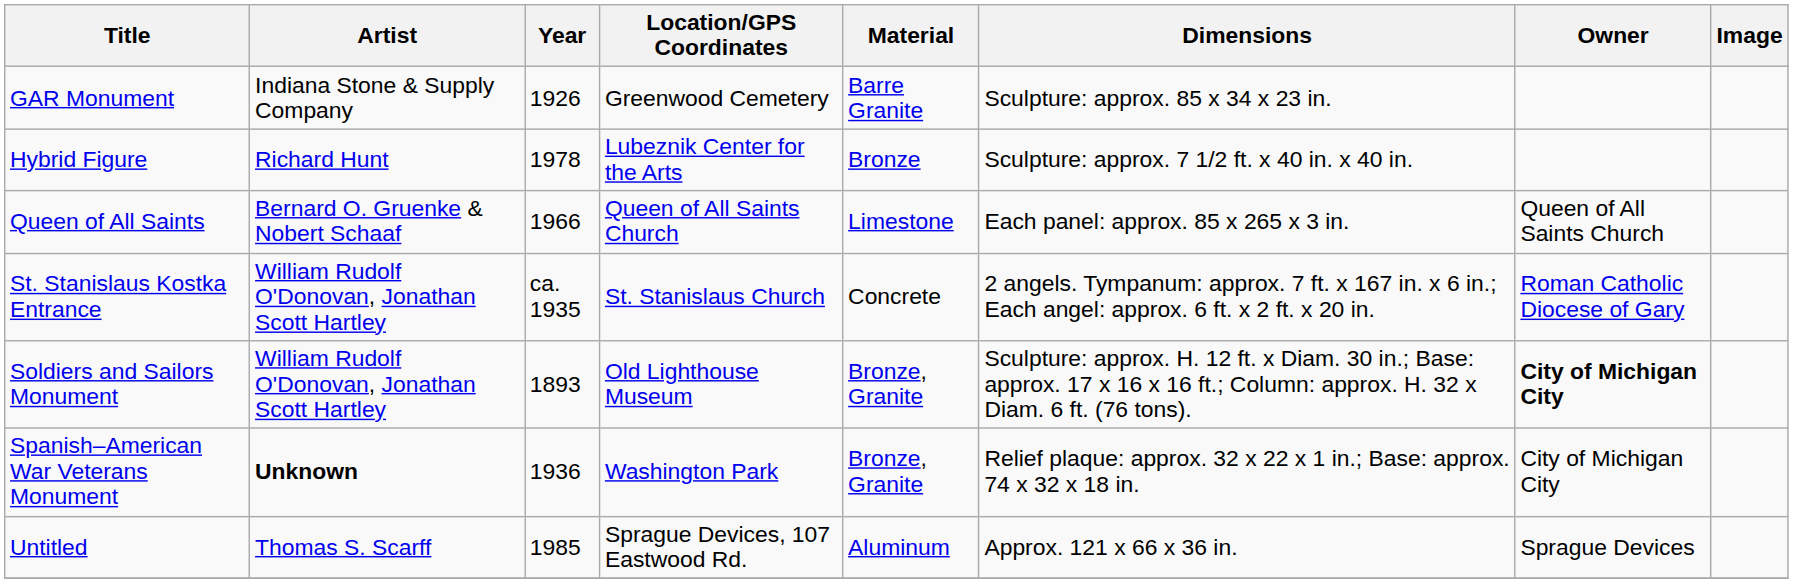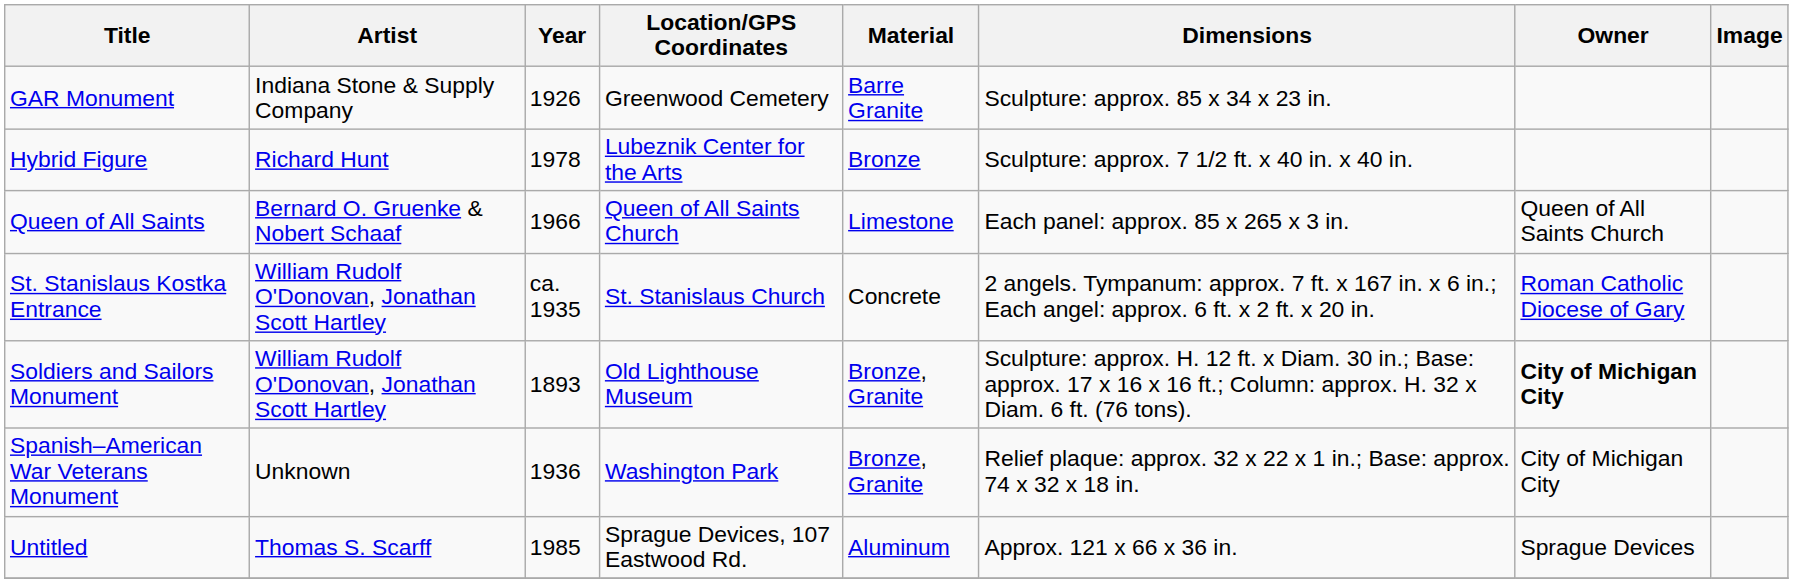(307, 472) bold -> (303, 472) normal
